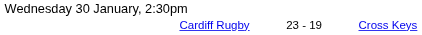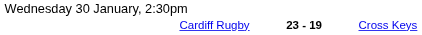(304, 25) normal -> (304, 25) bold
